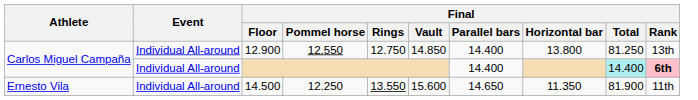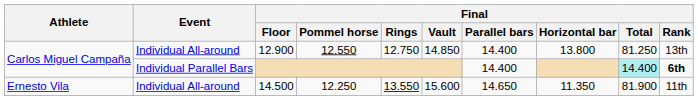(188, 68) Individual All-around -> (195, 68) Individual Parallel Bars
(663, 68) pink background -> (676, 68) no background
